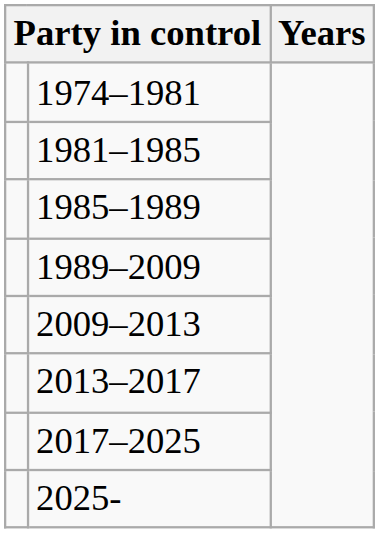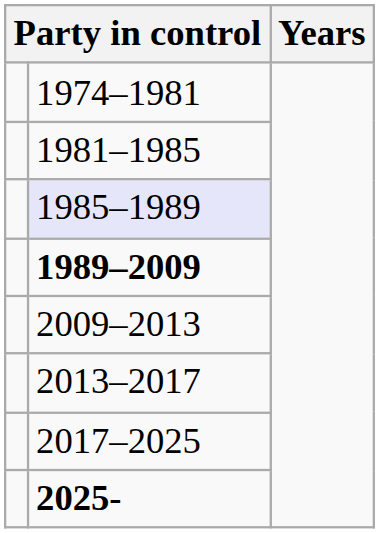(118, 207) no background -> (118, 207) lavender background
(118, 265) normal -> (118, 265) bold
(79, 498) normal -> (79, 498) bold
